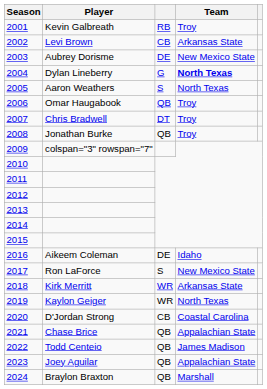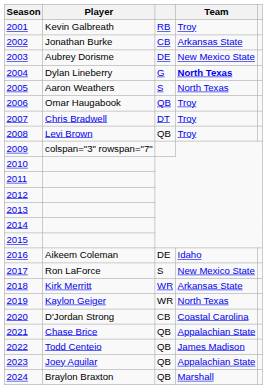(69, 42) Levi Brown -> (79, 42) Jonathan Burke
(79, 133) Jonathan Burke -> (69, 133) Levi Brown
